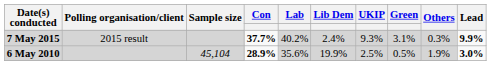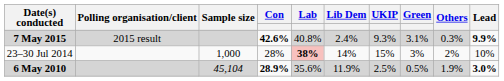(261, 38) 37.7% -> (274, 38) 42.6%
(295, 38) 40.2% -> (308, 38) 40.8%
+ row: (40, 54)
(333, 54) 19.9% -> (346, 69) 11.9%
